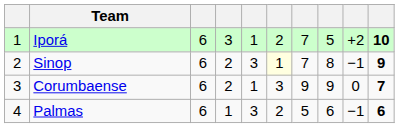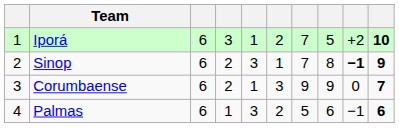(279, 63) lightyellow background -> (279, 63) no background
(356, 63) normal -> (356, 63) bold
